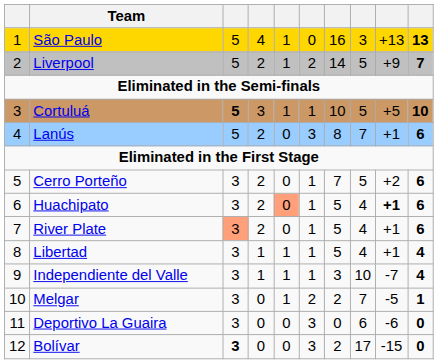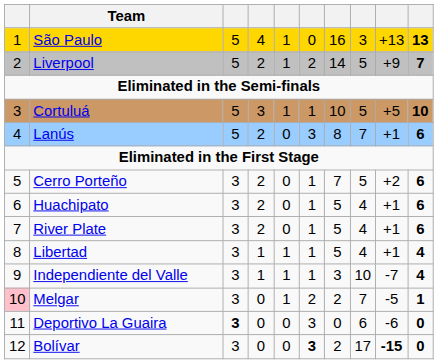(236, 110) bold -> (236, 110) normal
(286, 205) lightsalmon background -> (286, 205) no background
(392, 205) bold -> (392, 205) normal
(236, 228) lightsalmon background -> (236, 228) no background
(17, 299) no background -> (17, 299) pink background
(236, 323) normal -> (236, 323) bold
(236, 346) bold -> (236, 346) normal
(312, 346) normal -> (312, 346) bold
(392, 346) normal -> (392, 346) bold
